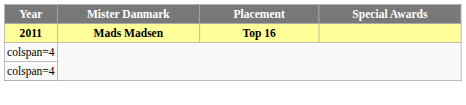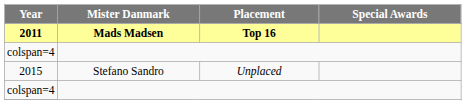+ row: (31, 71)
